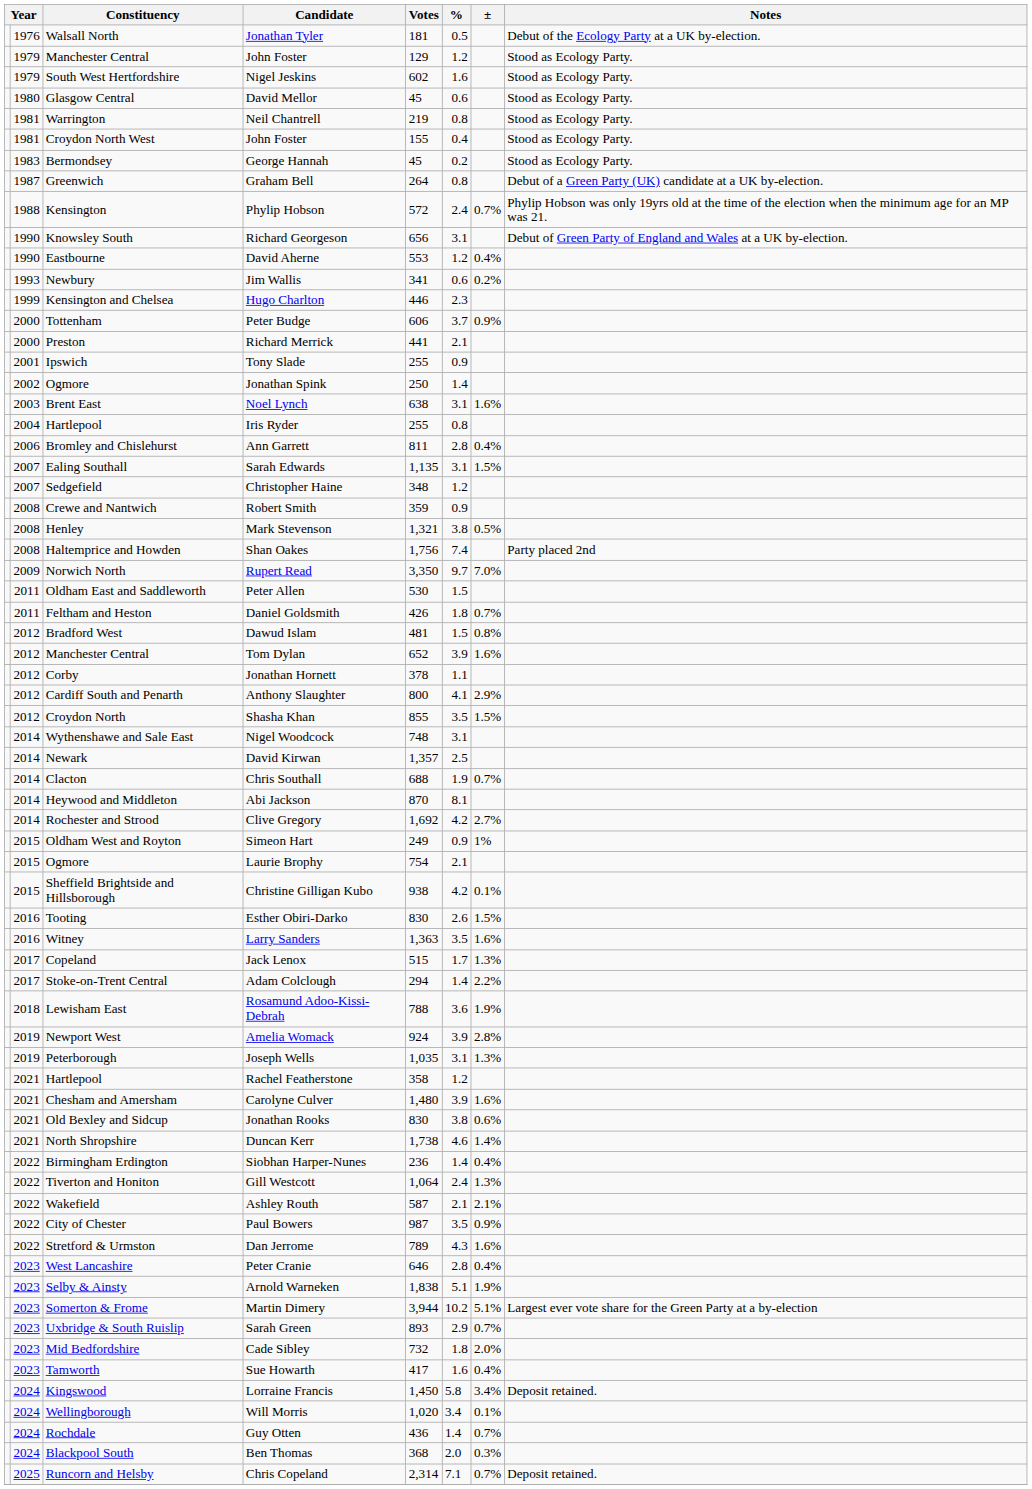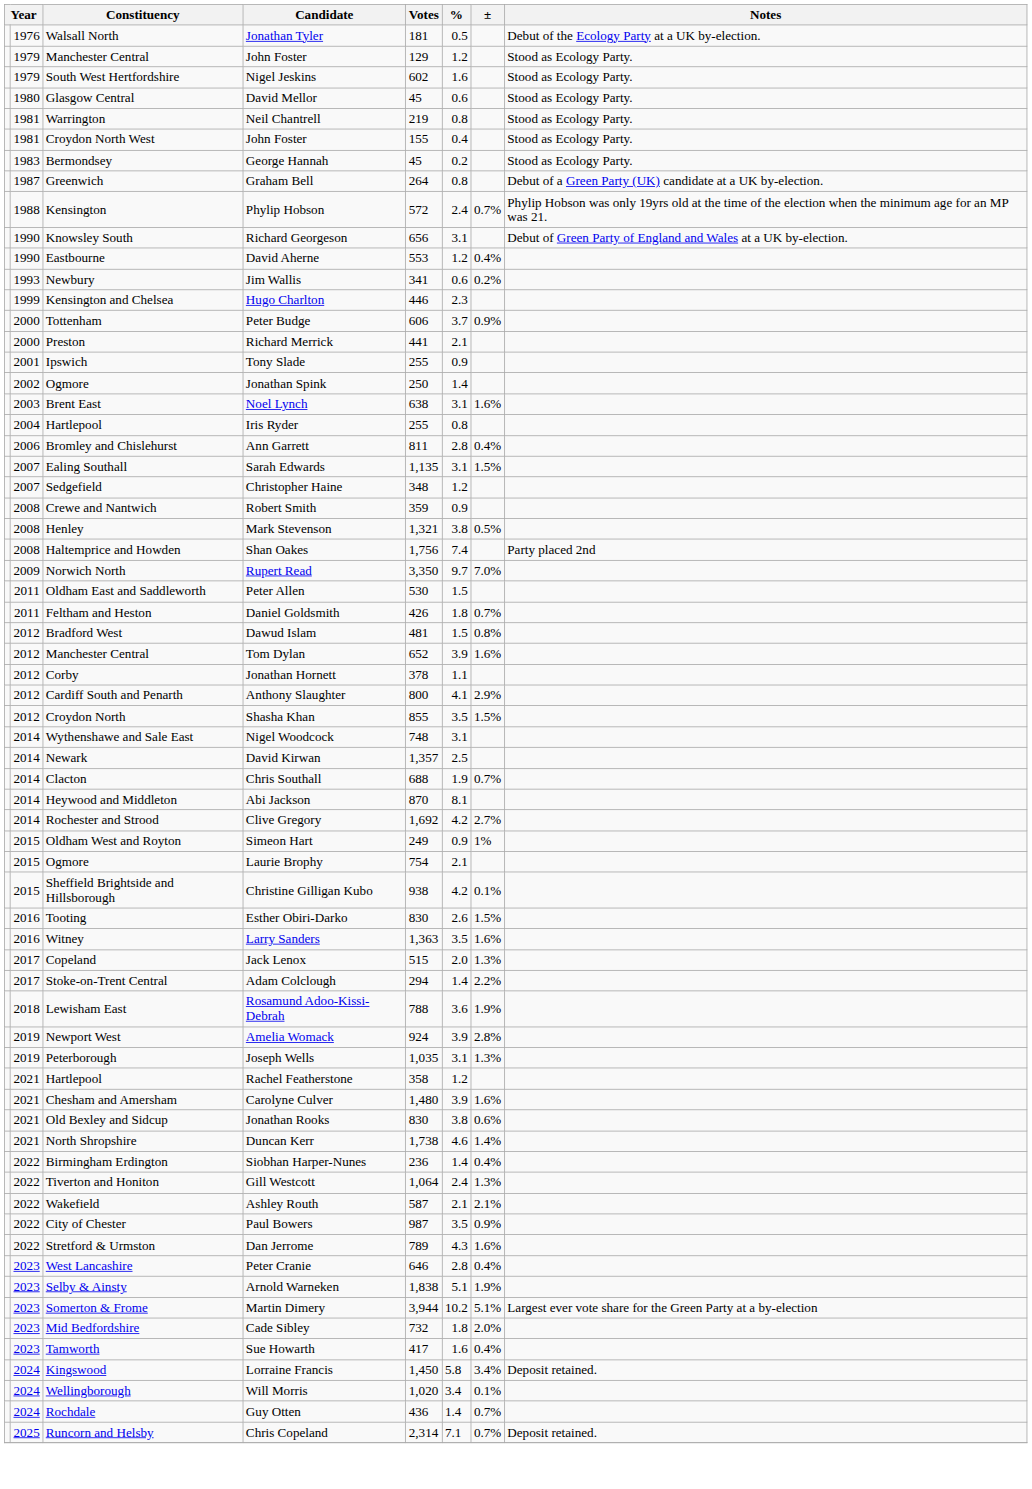(460, 959) 1.7 -> (460, 959) 2.0
- row: (115, 1328)
- row: (90, 1453)
